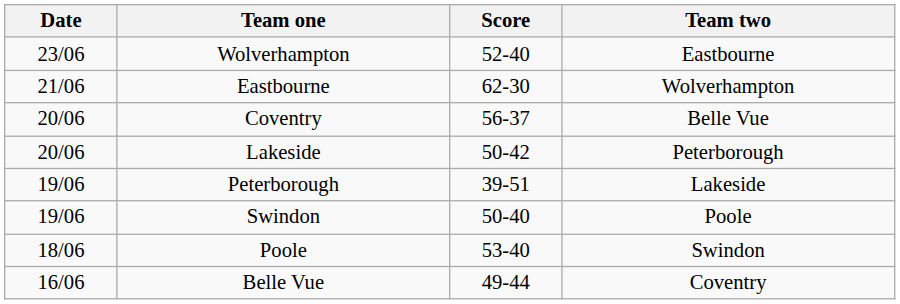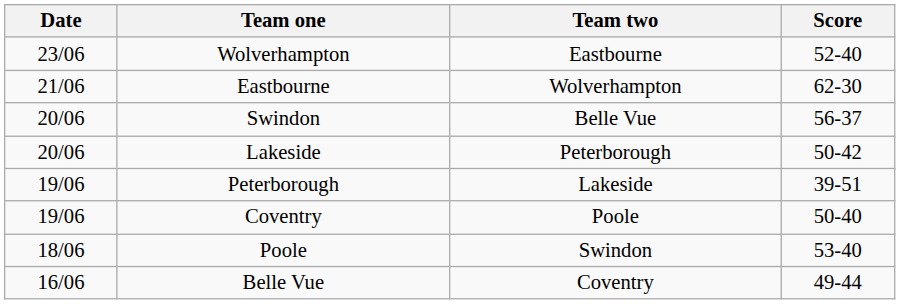columns swapped: (506, 20) <-> (728, 20)
(283, 119) Coventry -> (283, 119) Swindon
(283, 217) Swindon -> (283, 217) Coventry
